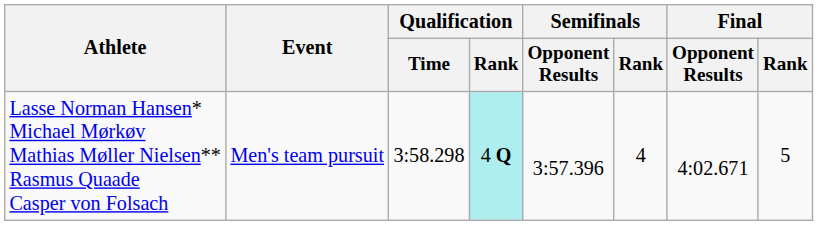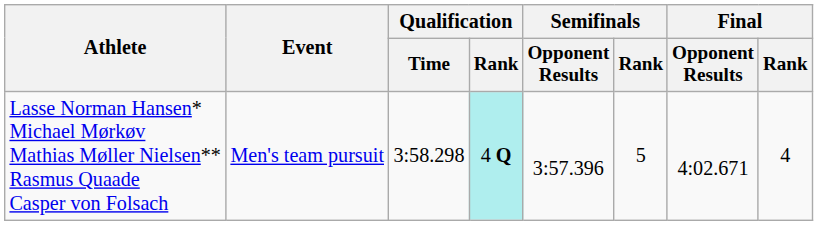(641, 156) 4 -> (641, 156) 5
(785, 156) 5 -> (785, 156) 4
